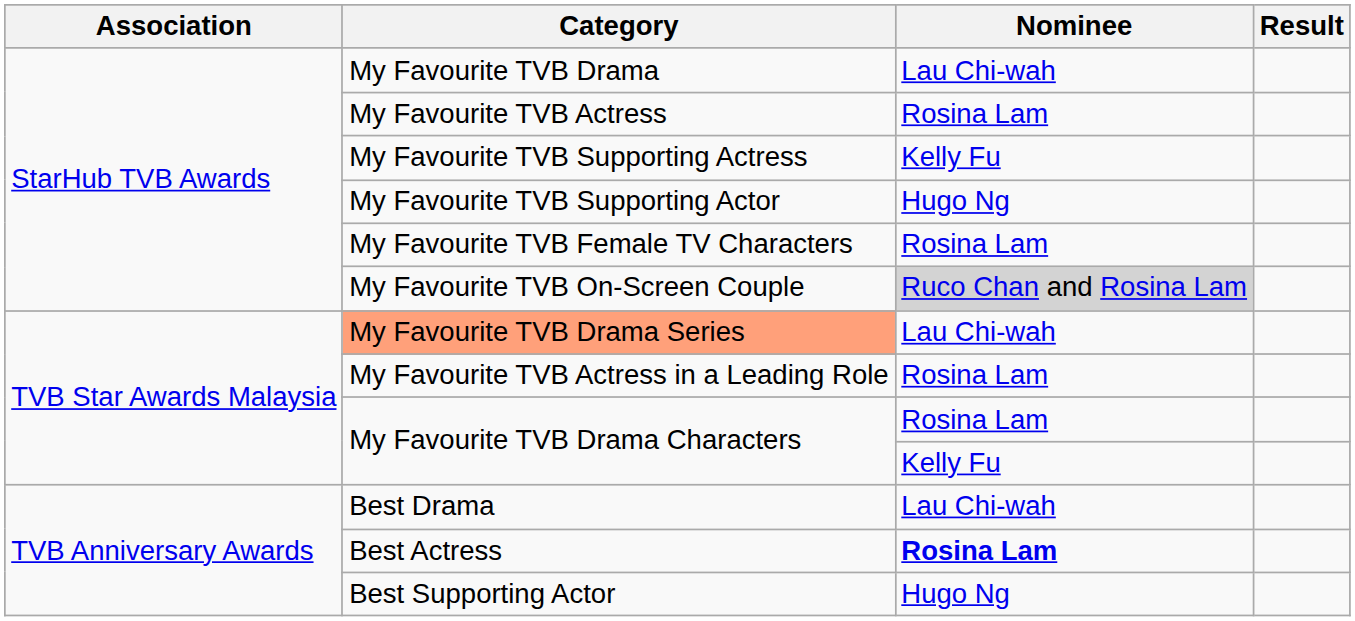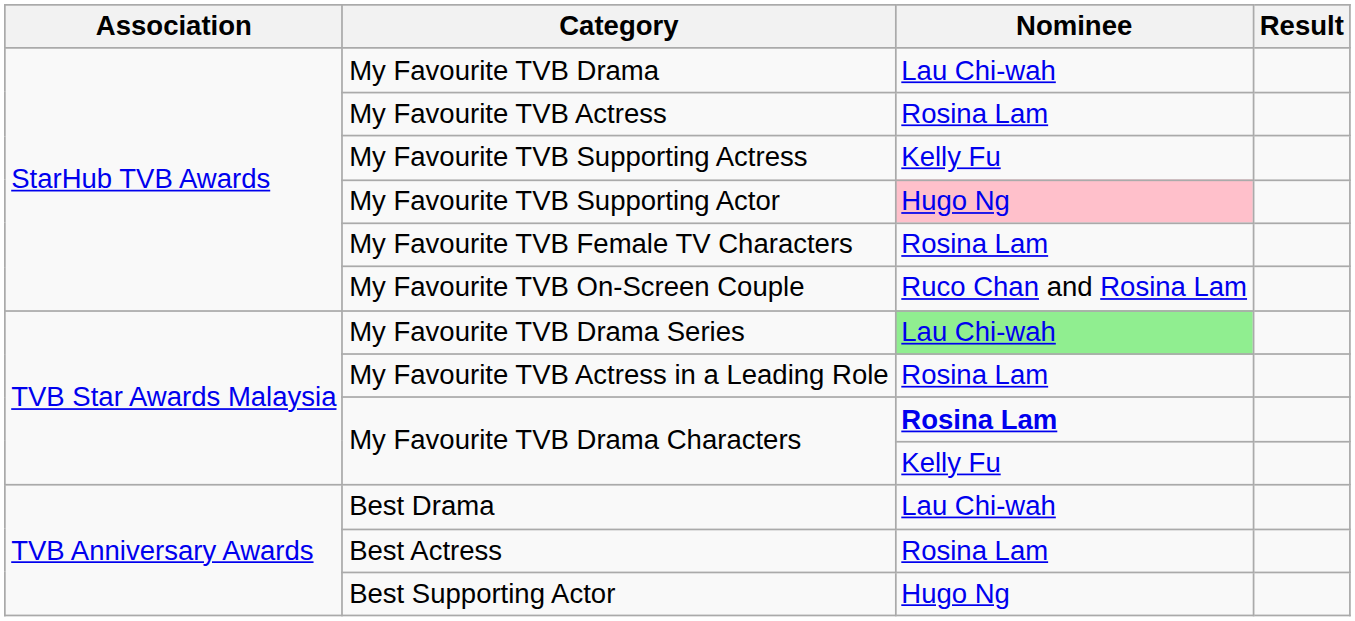(956, 200) no background -> (956, 200) pink background
(1074, 288) lightgrey background -> (1074, 288) no background
(547, 331) lightsalmon background -> (547, 331) no background
(979, 331) no background -> (979, 331) lightgreen background
(975, 419) normal -> (979, 419) bold
(979, 550) bold -> (975, 550) normal
